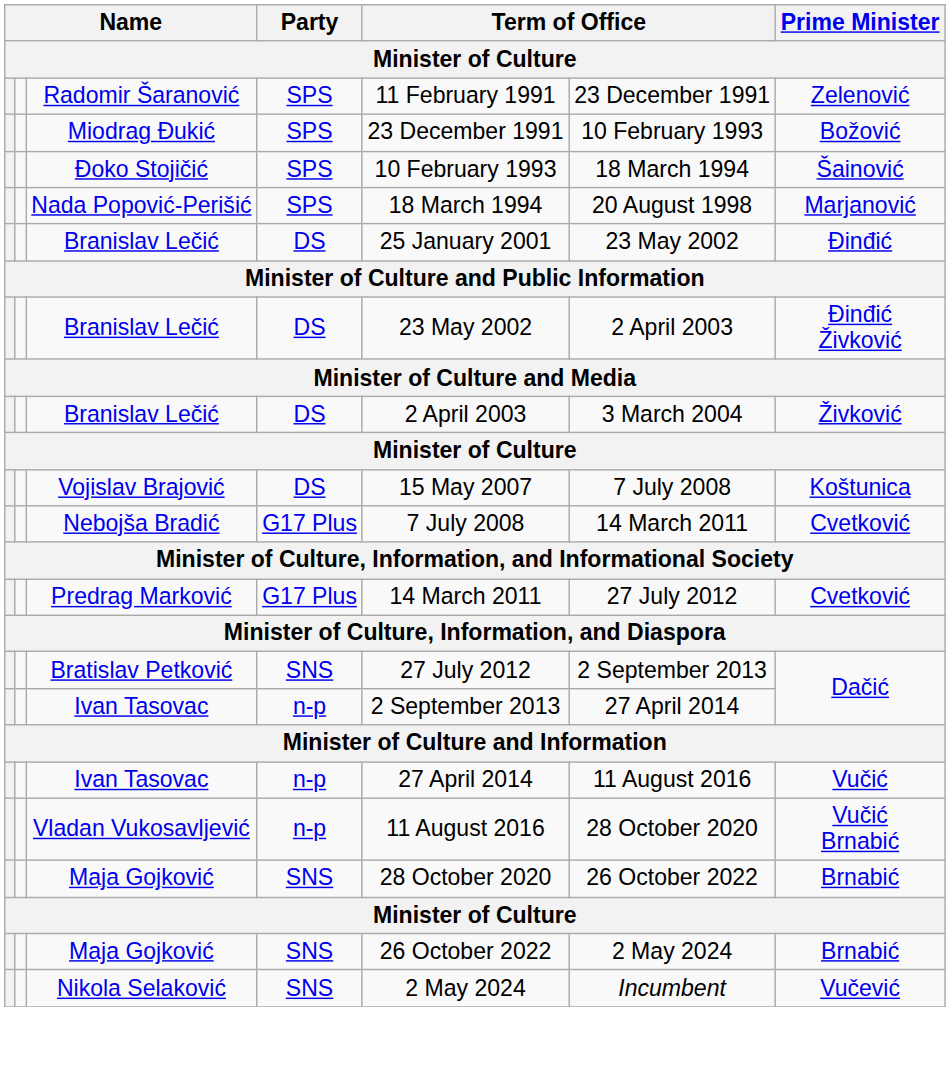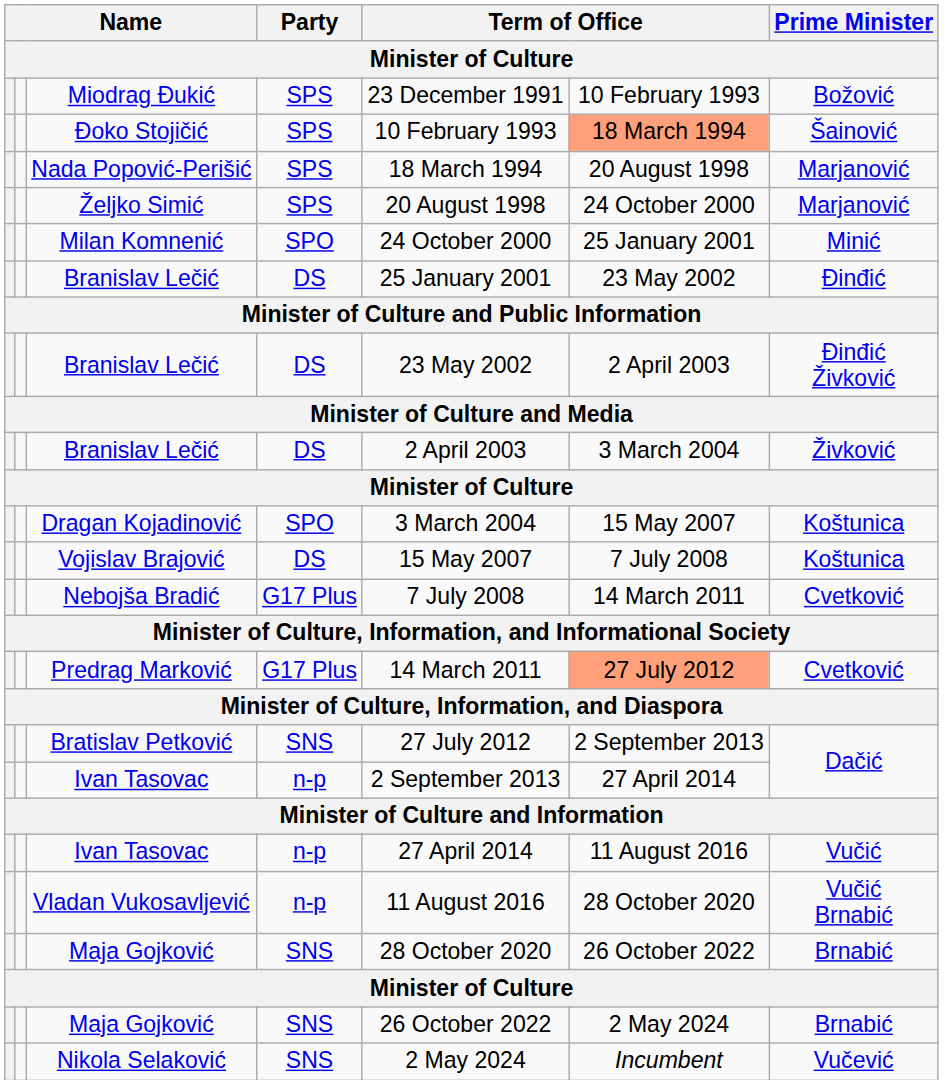- row: (141, 95)
(672, 168) no background -> (669, 132) lightsalmon background
+ row: (141, 205)
+ row: (141, 242)
+ row: (141, 523)
(672, 596) no background -> (669, 669) lightsalmon background
